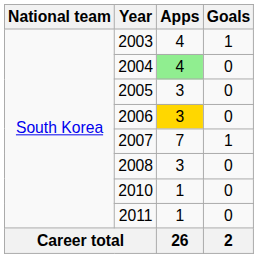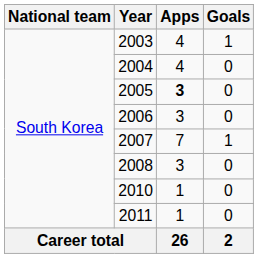(180, 66) lightgreen background -> (180, 66) no background
(180, 91) normal -> (180, 91) bold
(180, 116) gold background -> (180, 116) no background
